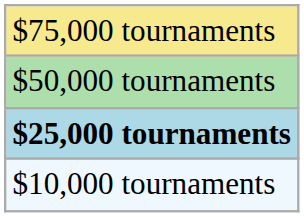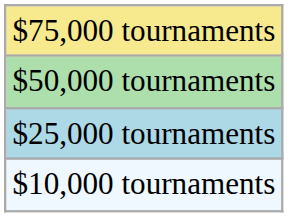(152, 132) bold -> (144, 132) normal
